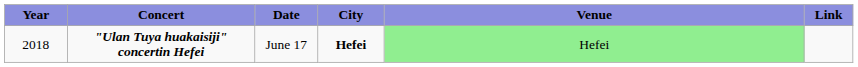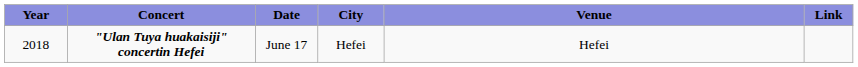(351, 44) bold -> (351, 44) normal
(594, 44) lightgreen background -> (594, 44) no background
